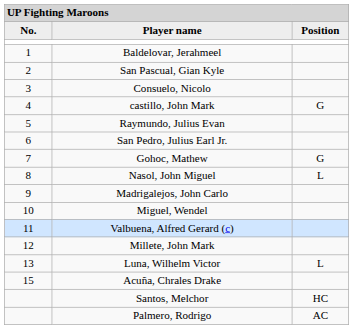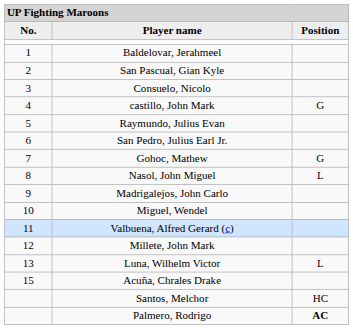(320, 315) normal -> (320, 315) bold
